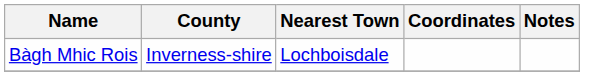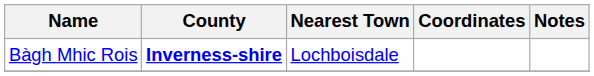(209, 54) normal -> (214, 54) bold
